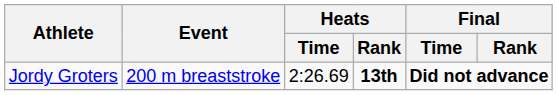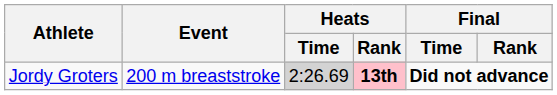(319, 76) no background -> (319, 76) lightgrey background
(379, 76) no background -> (379, 76) pink background
